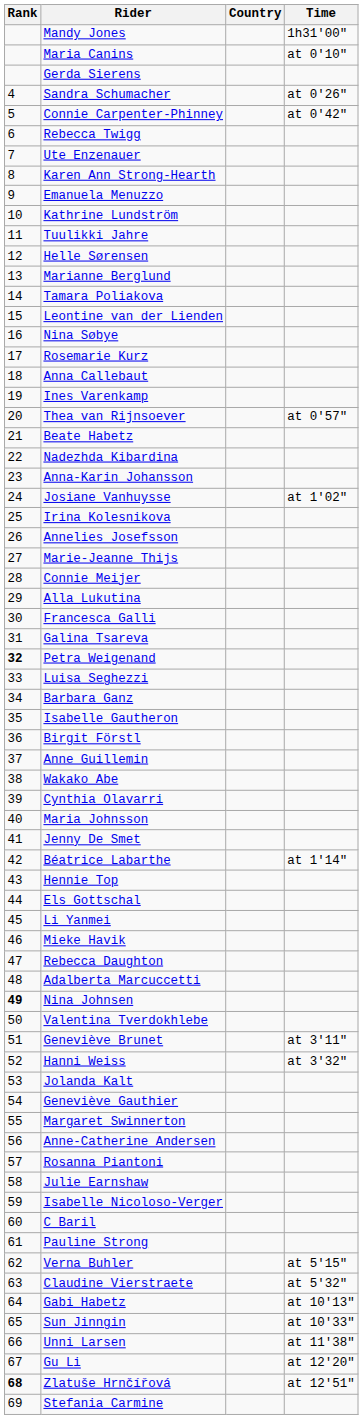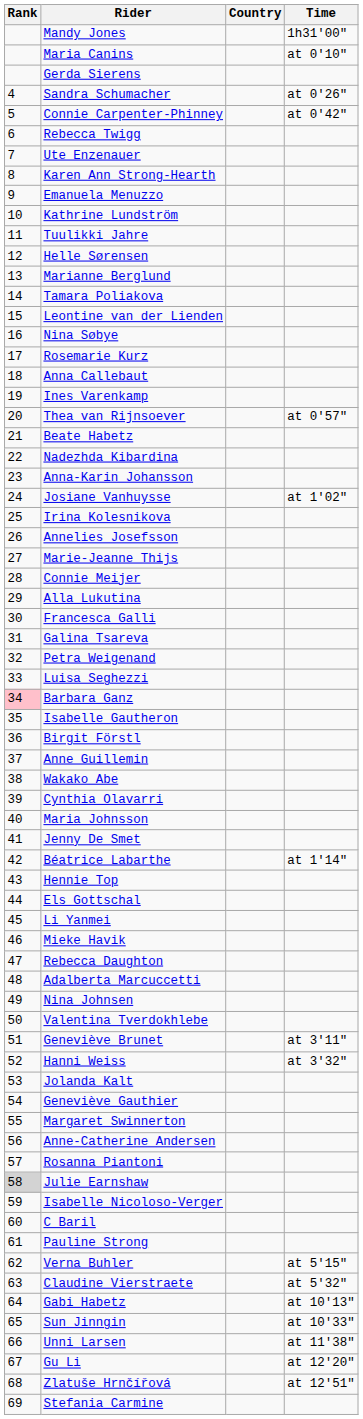(15, 659) bold -> (15, 659) normal
(15, 700) no background -> (15, 700) pink background
(15, 1002) bold -> (15, 1002) normal
(15, 1183) no background -> (15, 1183) lightgrey background
(15, 1384) bold -> (15, 1384) normal
